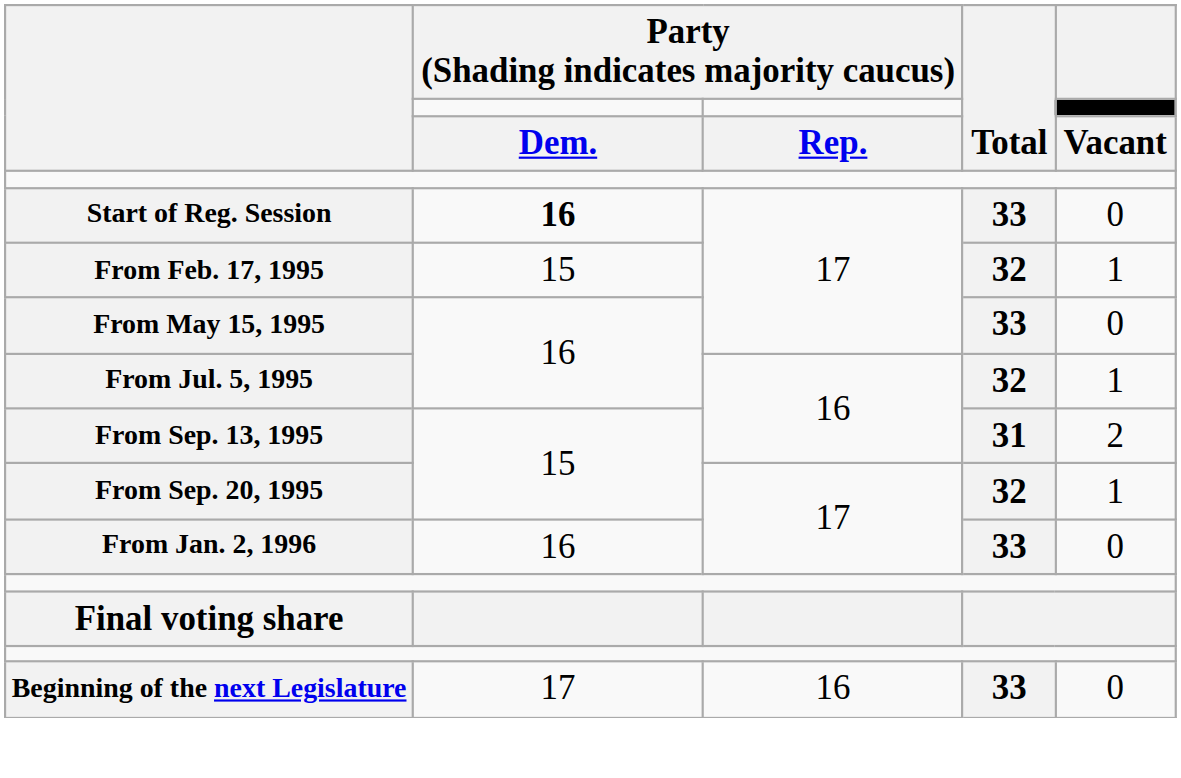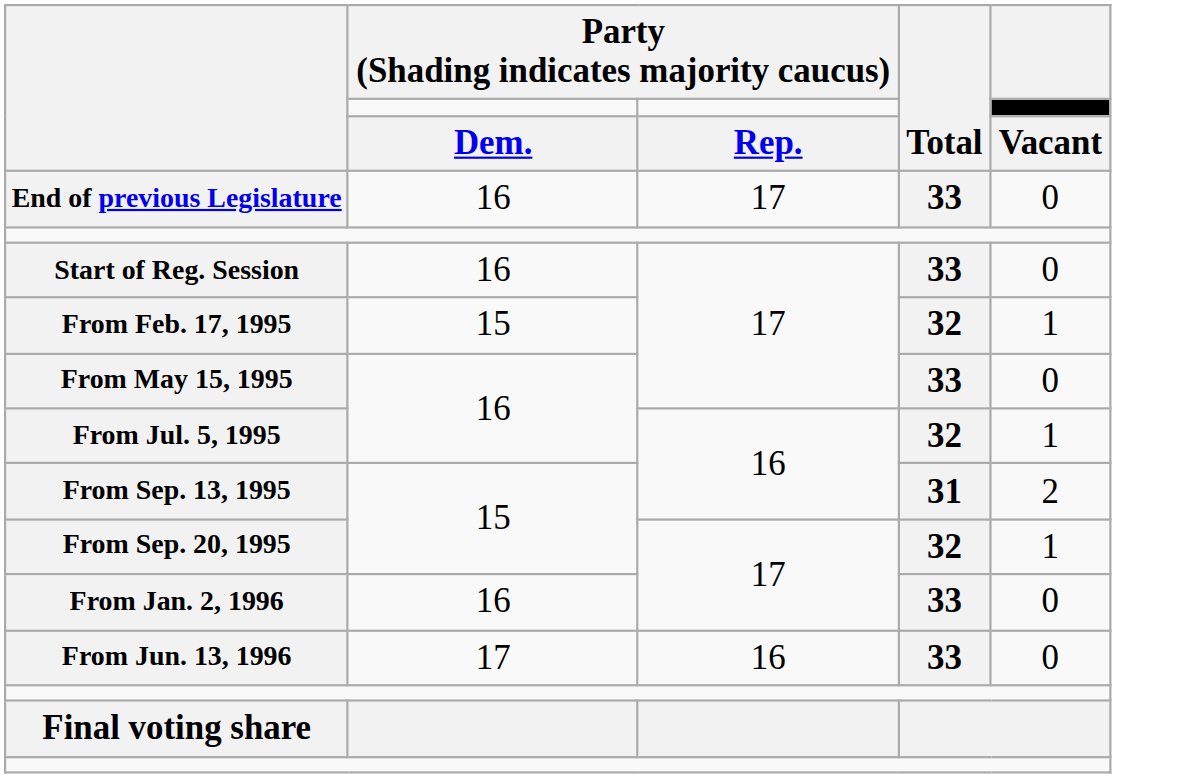+ row: (177, 198)
(558, 214) bold -> (493, 269) normal
+ row: (177, 656)
- row: (209, 688)
